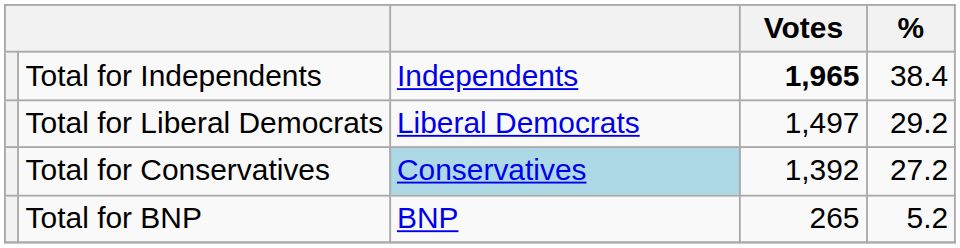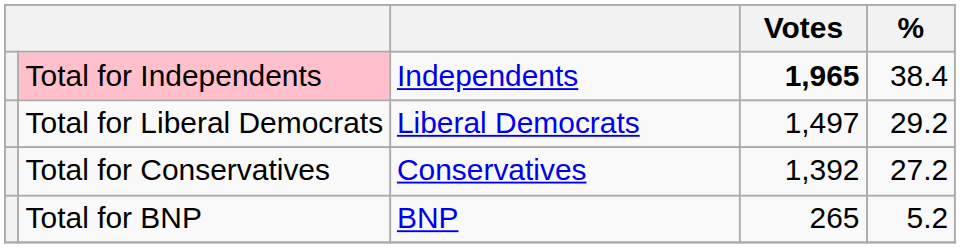(174, 75) no background -> (174, 75) pink background
(492, 170) lightblue background -> (492, 170) no background
